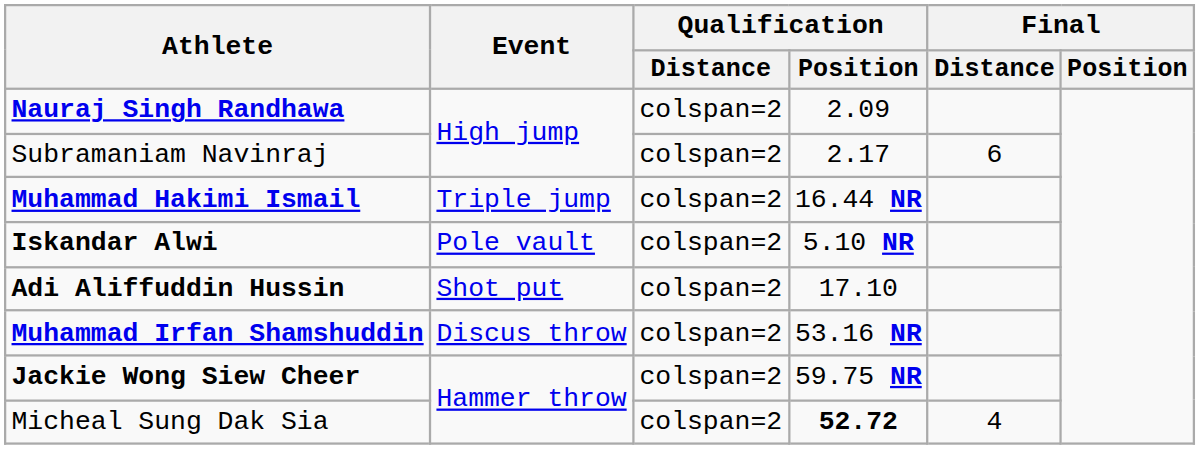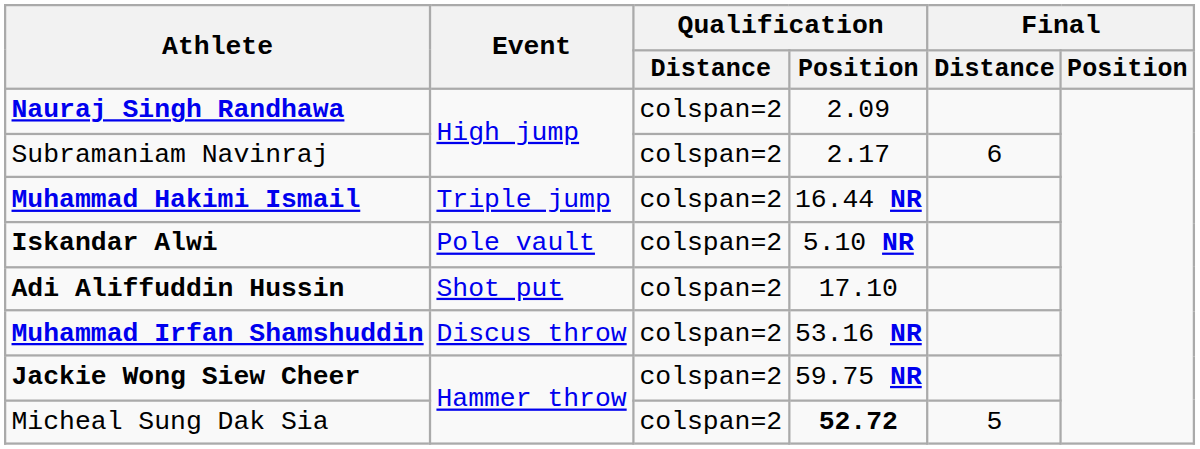(995, 422) 4 -> (995, 422) 5
